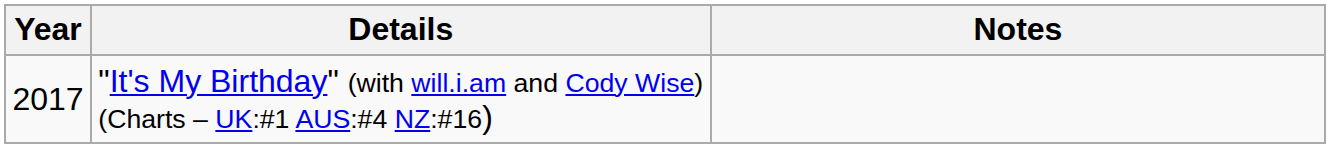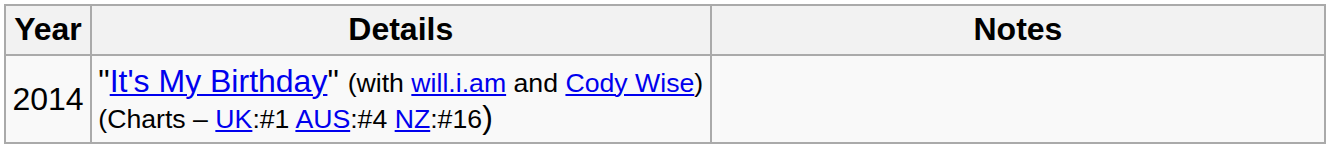(48, 98) 2017 -> (48, 98) 2014
